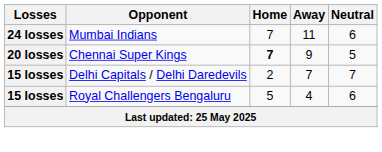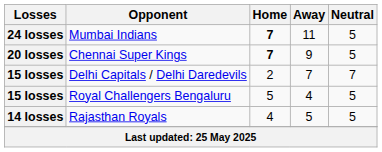(270, 35) normal -> (270, 35) bold
(352, 35) 6 -> (352, 35) 5
(352, 96) 6 -> (352, 96) 5
+ row: (118, 116)
